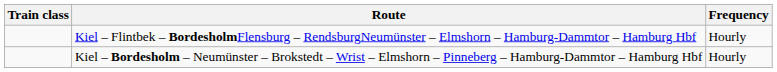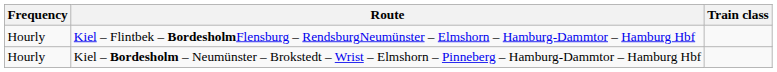columns swapped: (38, 15) <-> (739, 15)
